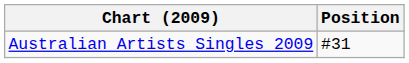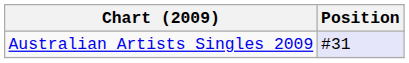(336, 45) no background -> (336, 45) lavender background
